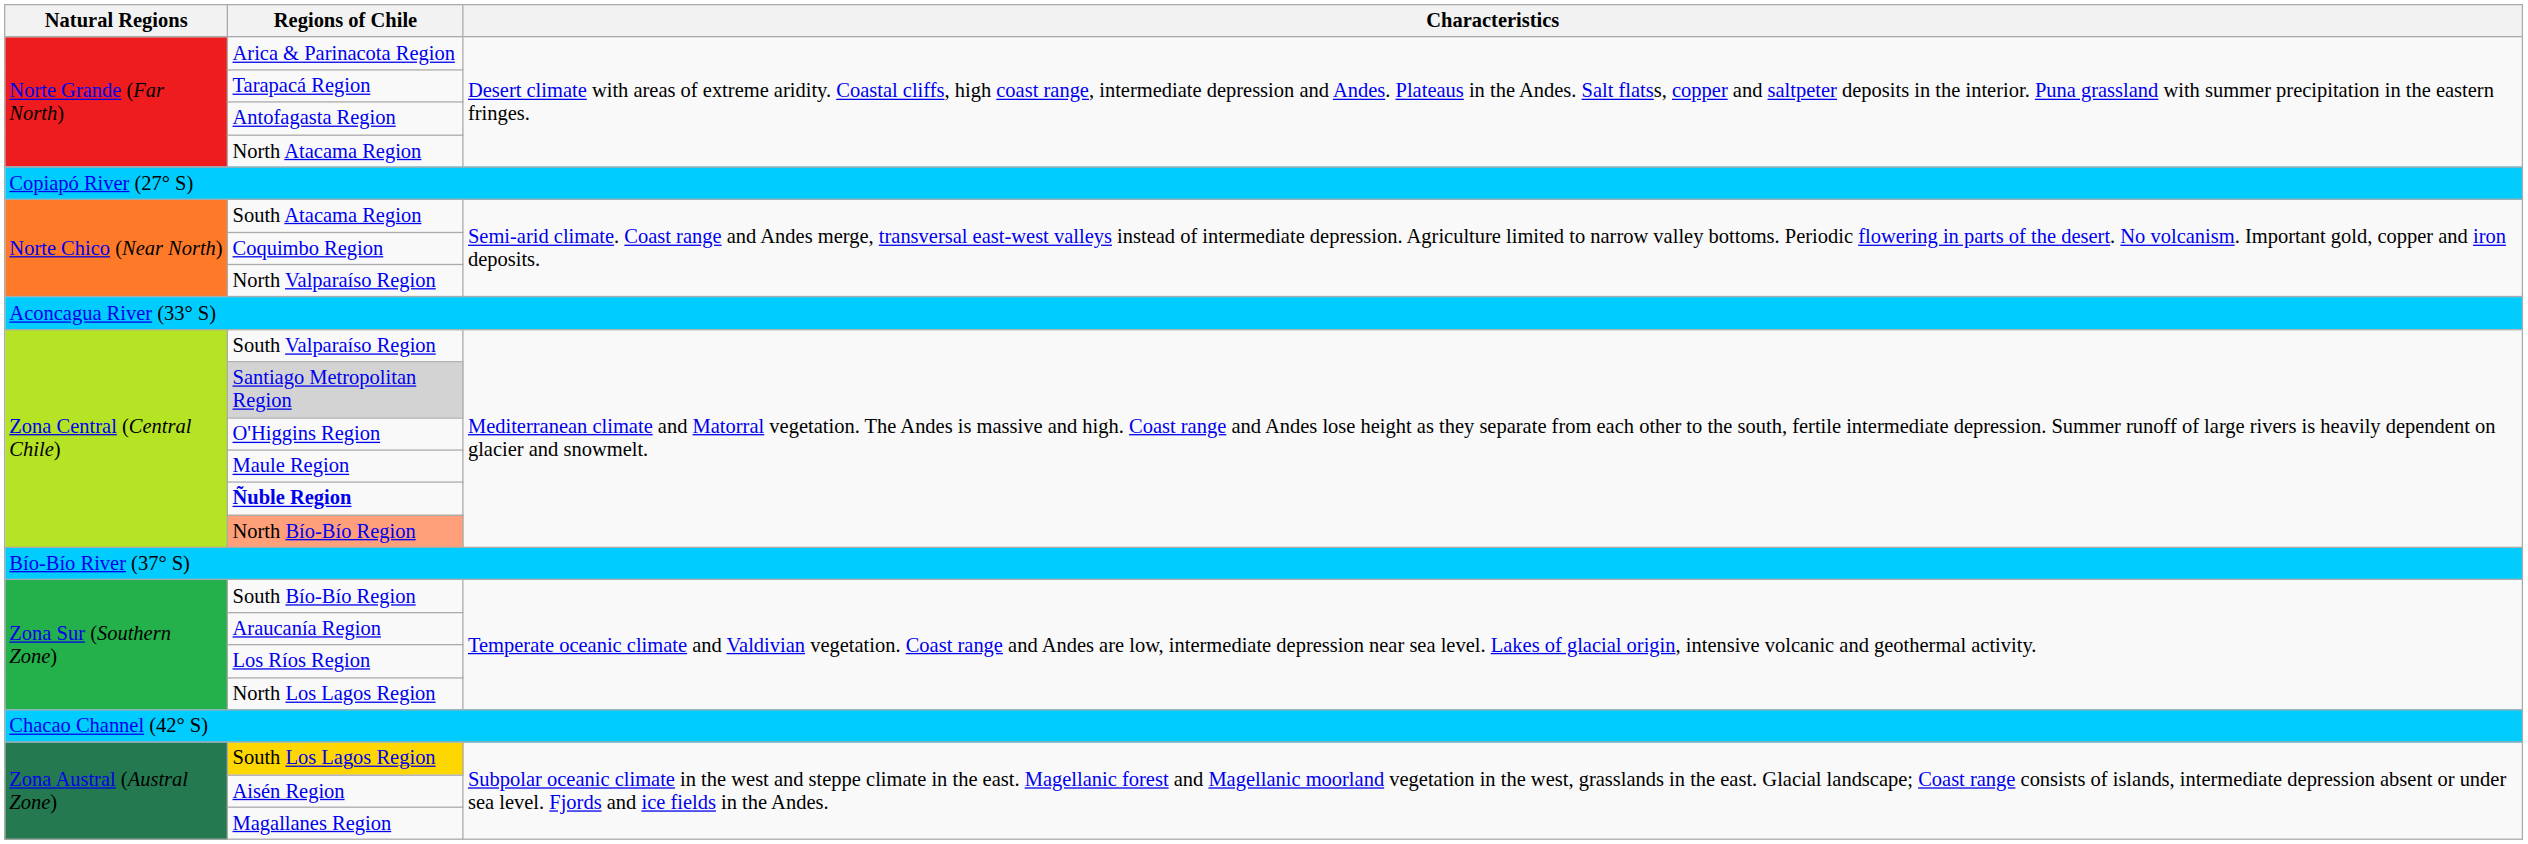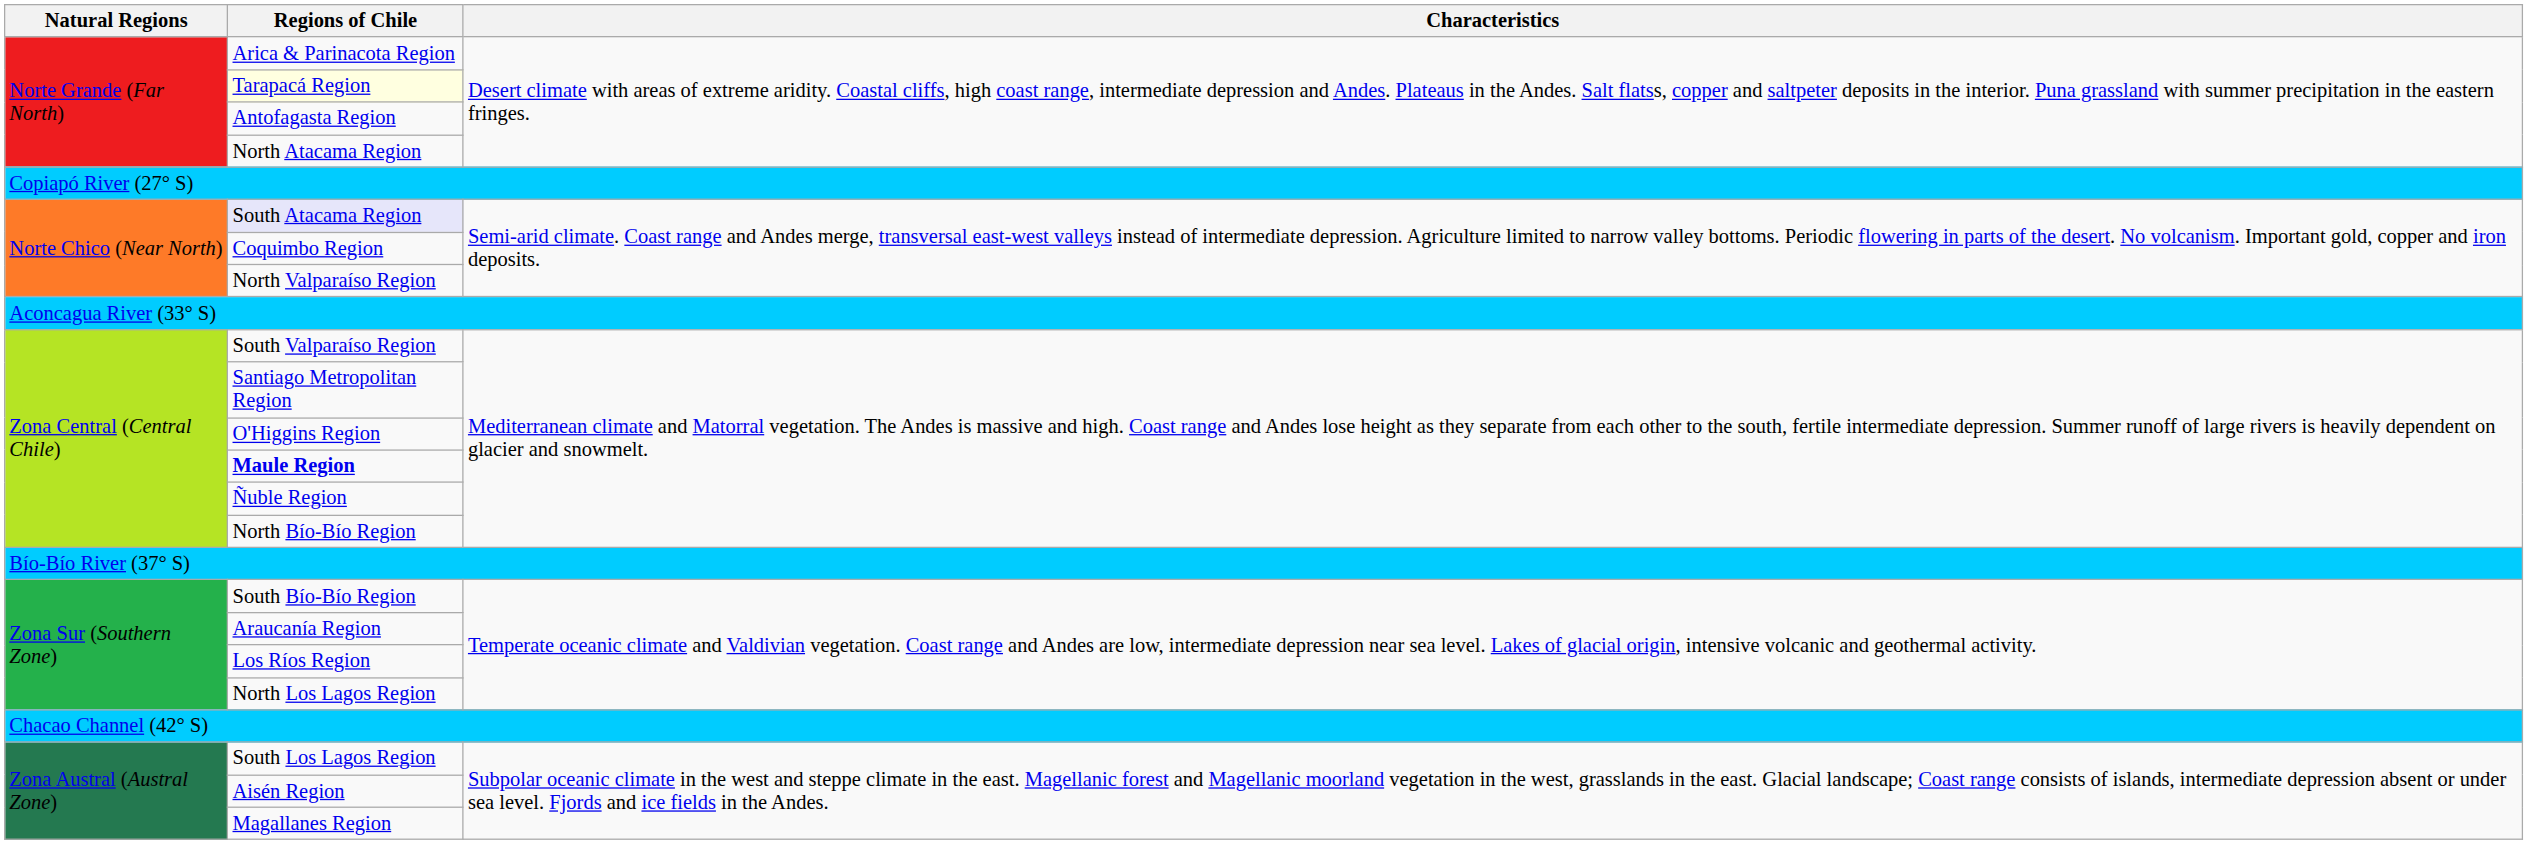(301, 85) no background -> (301, 85) lightyellow background
(327, 215) no background -> (327, 215) lavender background
(324, 389) lightgrey background -> (324, 389) no background
(291, 466) normal -> (294, 466) bold
(292, 498) bold -> (290, 498) normal
(324, 530) lightsalmon background -> (324, 530) no background
(334, 758) gold background -> (334, 758) no background
